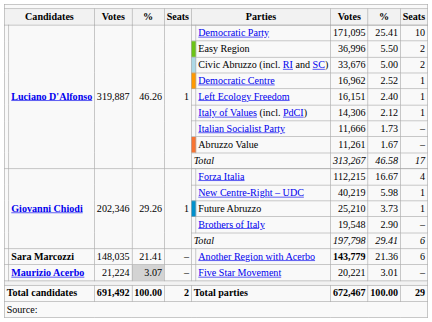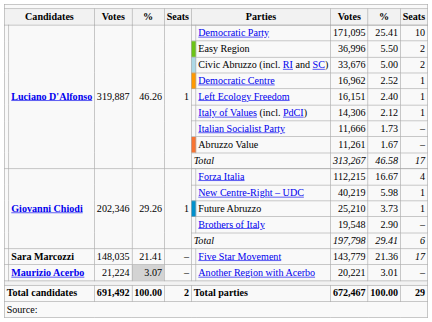(257, 256) Another Region with Acerbo -> (240, 256) Five Star Movement
(349, 256) bold -> (349, 256) normal
(423, 256) 6 -> (420, 256) 17
(240, 272) Five Star Movement -> (257, 272) Another Region with Acerbo
